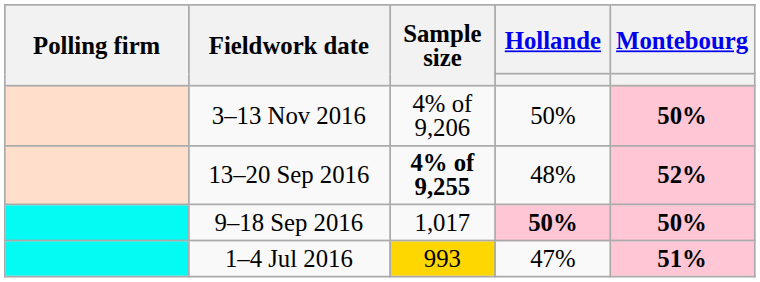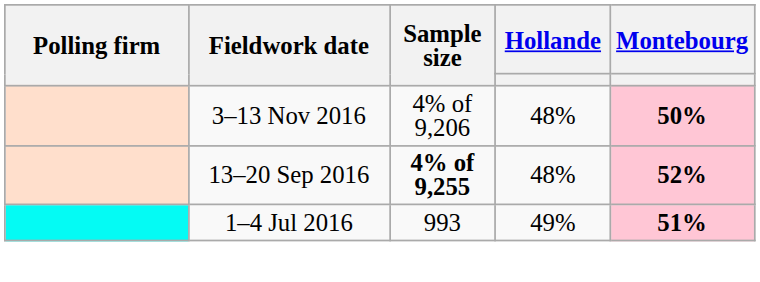(553, 116) 50% -> (553, 116) 48%
- row: (289, 223)
(442, 259) gold background -> (442, 223) no background
(553, 259) 47% -> (553, 223) 49%
